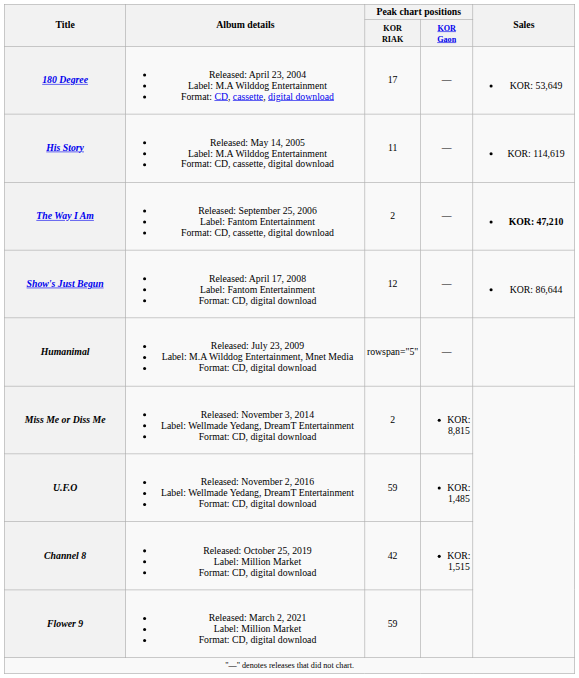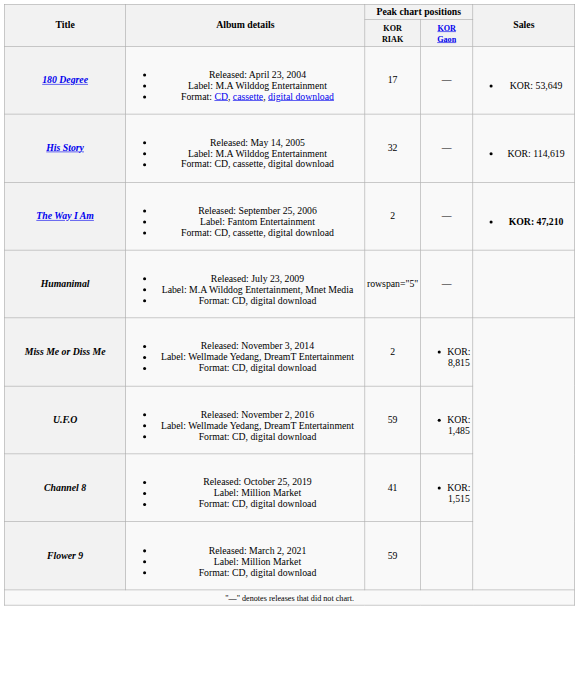(393, 148) 11 -> (393, 148) 32
- row: (65, 284)
(393, 555) 42 -> (393, 488) 41
